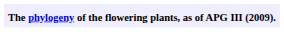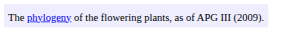(142, 17) bold -> (136, 17) normal
